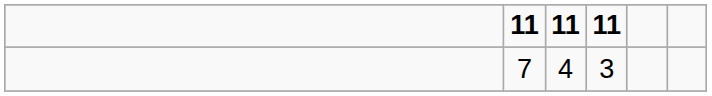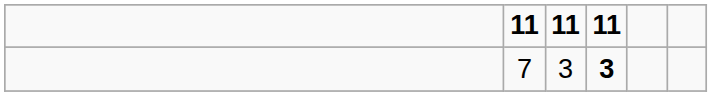(566, 68) 4 -> (566, 68) 3
(607, 68) normal -> (607, 68) bold
